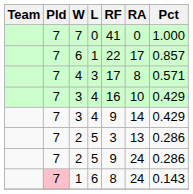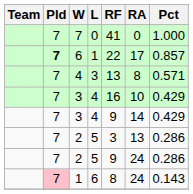(56, 55) normal -> (56, 55) bold
(113, 76) 17 -> (113, 76) 13
